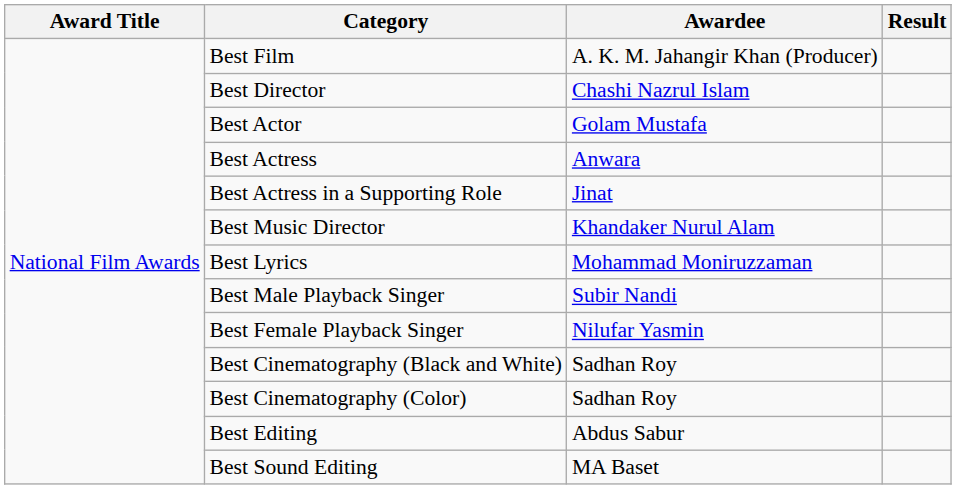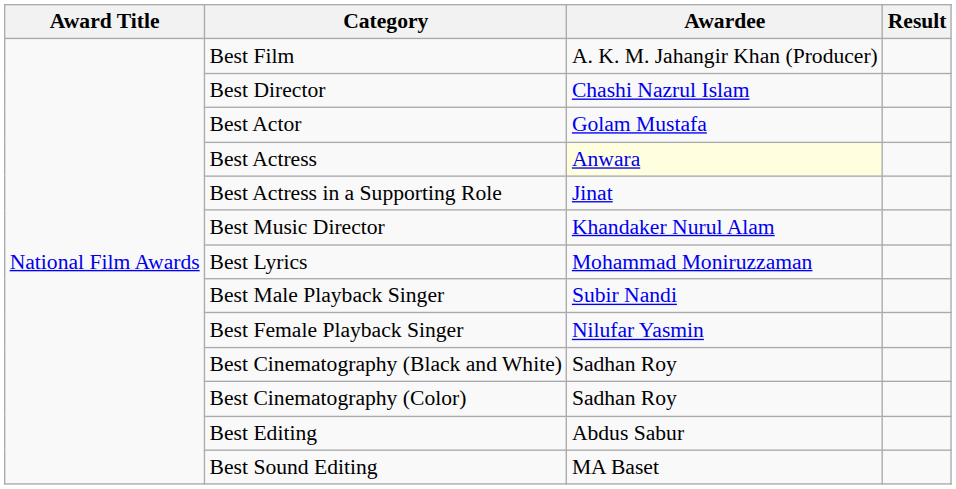(606, 158) no background -> (606, 158) lightyellow background
